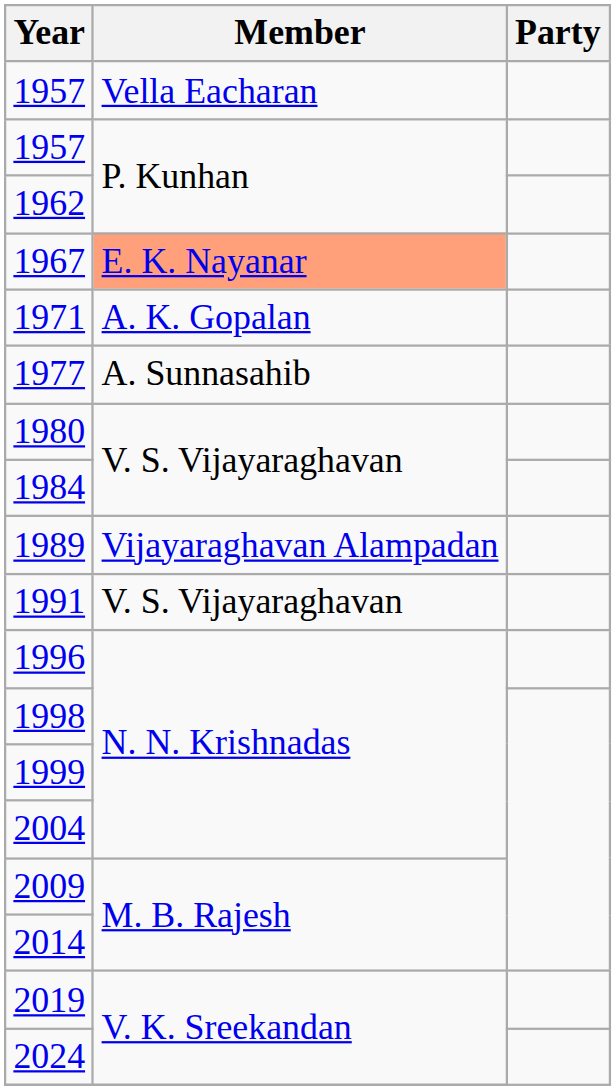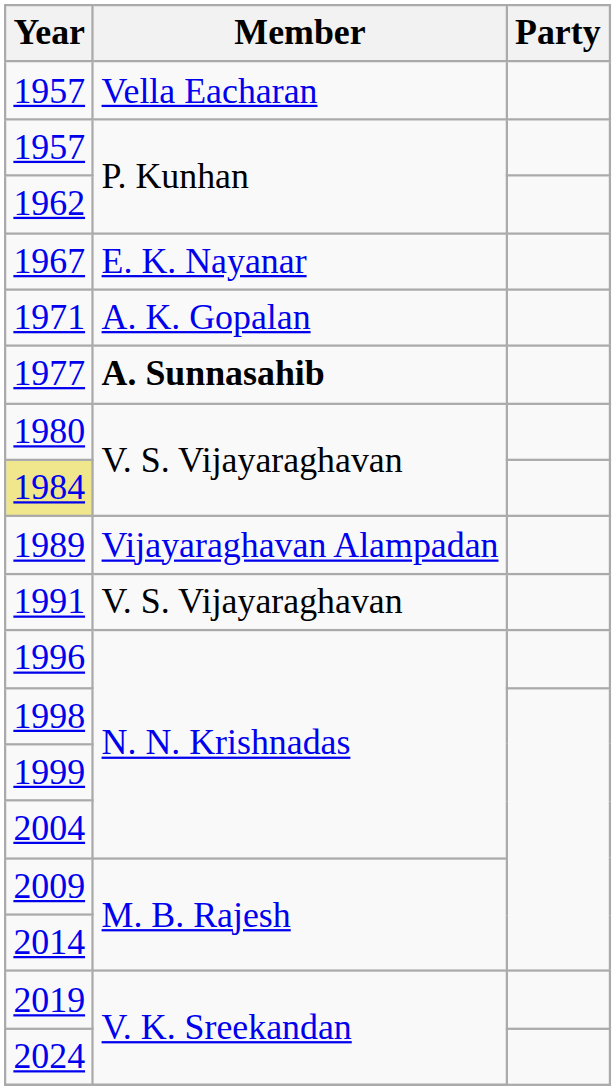(204, 260) lightsalmon background -> (204, 260) no background
(206, 373) normal -> (213, 373) bold
(49, 487) no background -> (49, 487) khaki background
